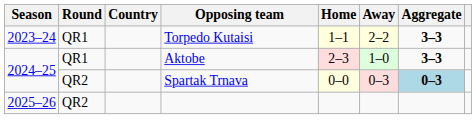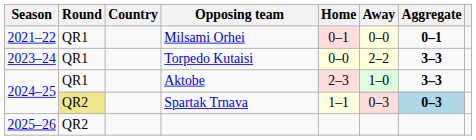+ row: (205, 37)
(339, 37) 1–1 -> (339, 59) 0–0
(75, 80) no background -> (75, 102) khaki background
(339, 80) 0–0 -> (339, 102) 1–1
